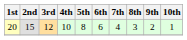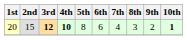(48, 26) normal -> (48, 26) bold
(66, 26) normal -> (66, 26) bold
(172, 26) normal -> (172, 26) bold
